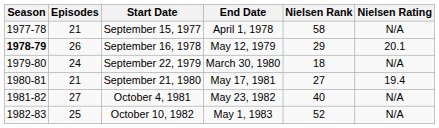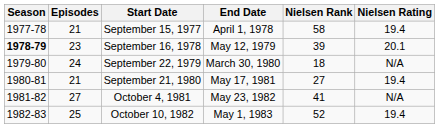(395, 30) N/A -> (395, 30) 19.4
(75, 47) 26 -> (75, 47) 23
(319, 47) 29 -> (319, 47) 39
(319, 98) 40 -> (319, 98) 41
(395, 115) N/A -> (395, 115) 19.4
